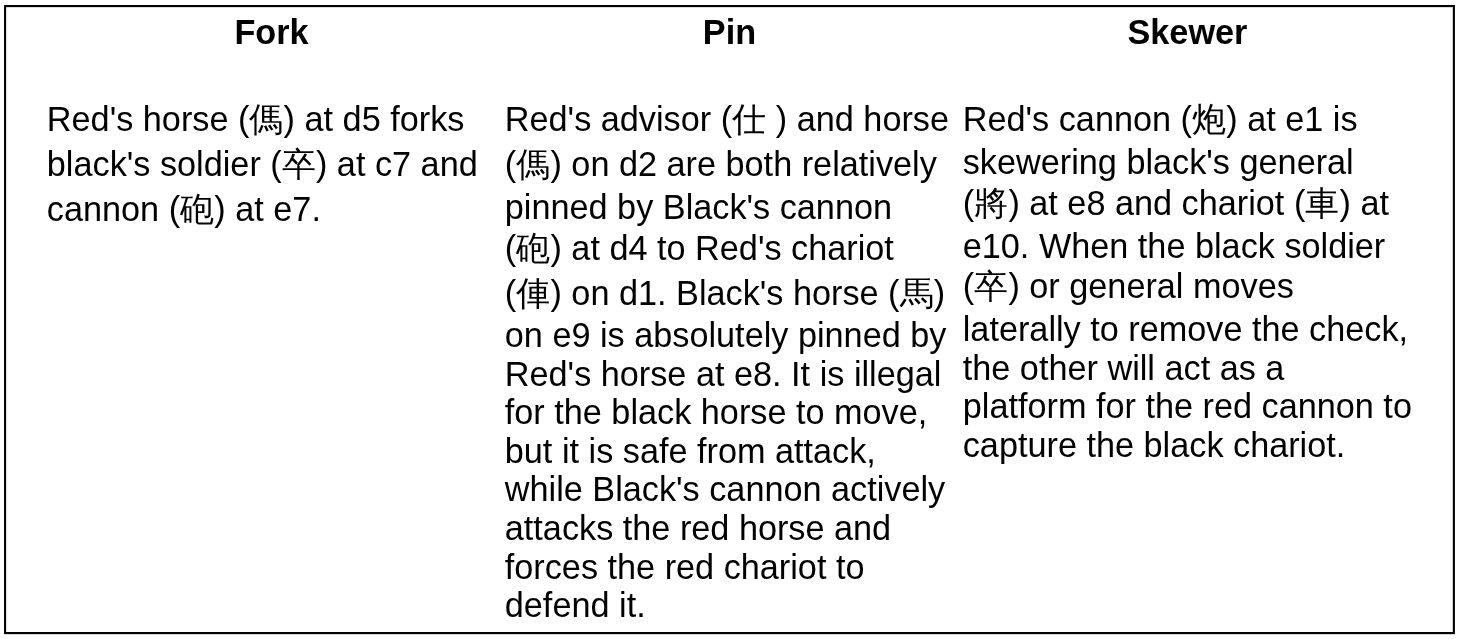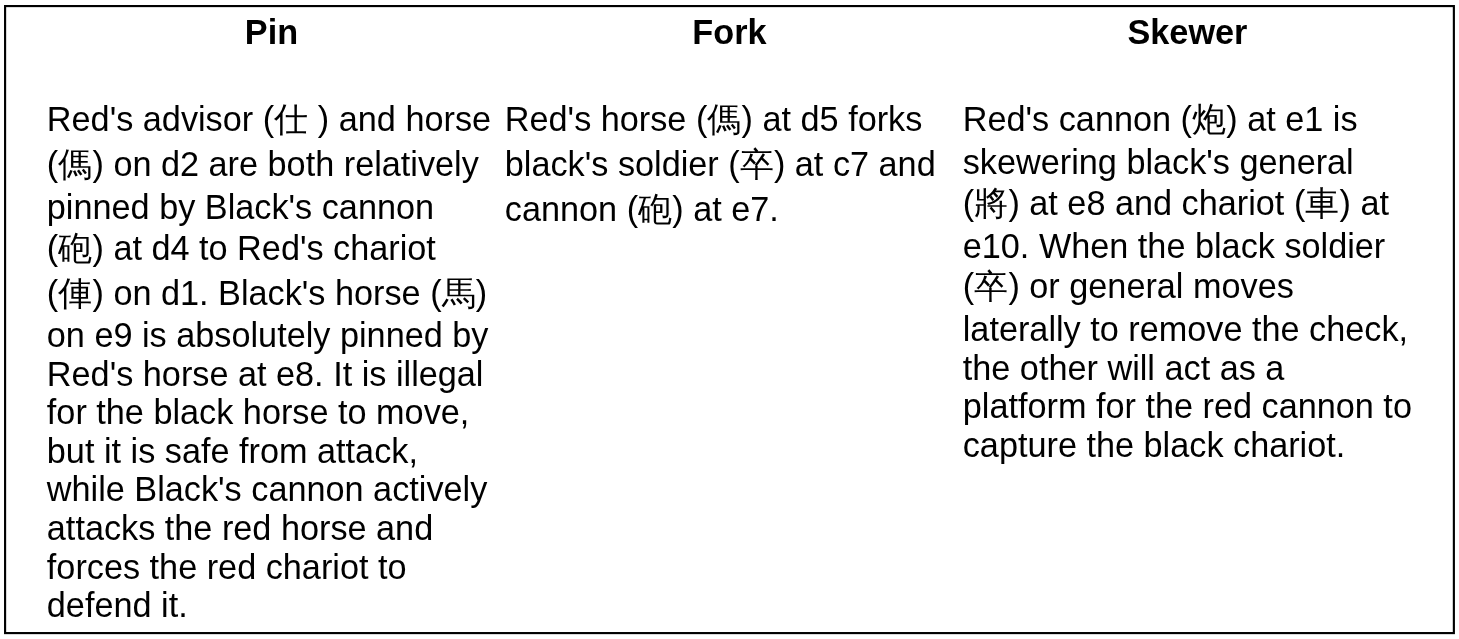columns swapped: (272, 32) <-> (729, 32)
